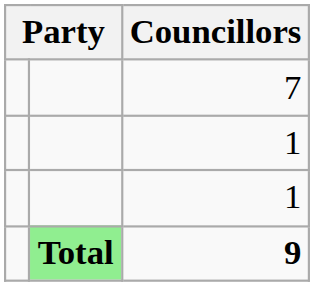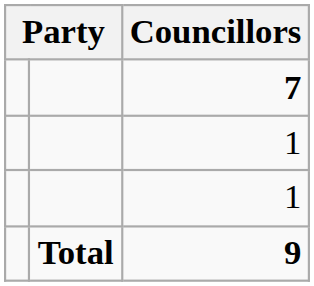(293, 87) normal -> (293, 87) bold
(76, 252) lightgreen background -> (76, 252) no background
